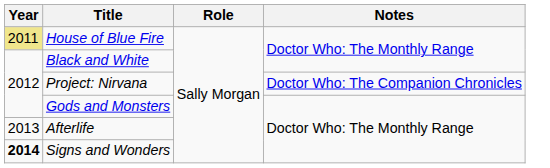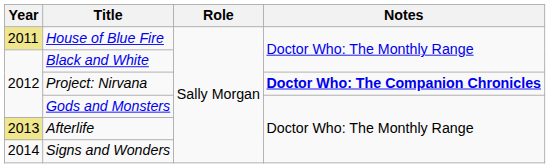(394, 83) normal -> (404, 83) bold
(24, 128) no background -> (24, 128) khaki background
(24, 151) bold -> (24, 151) normal
